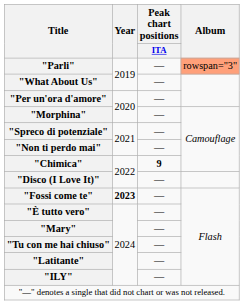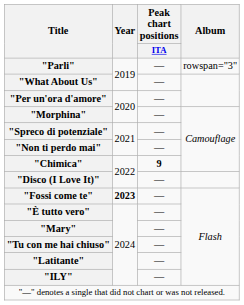(210, 66) lightsalmon background -> (210, 66) no background
